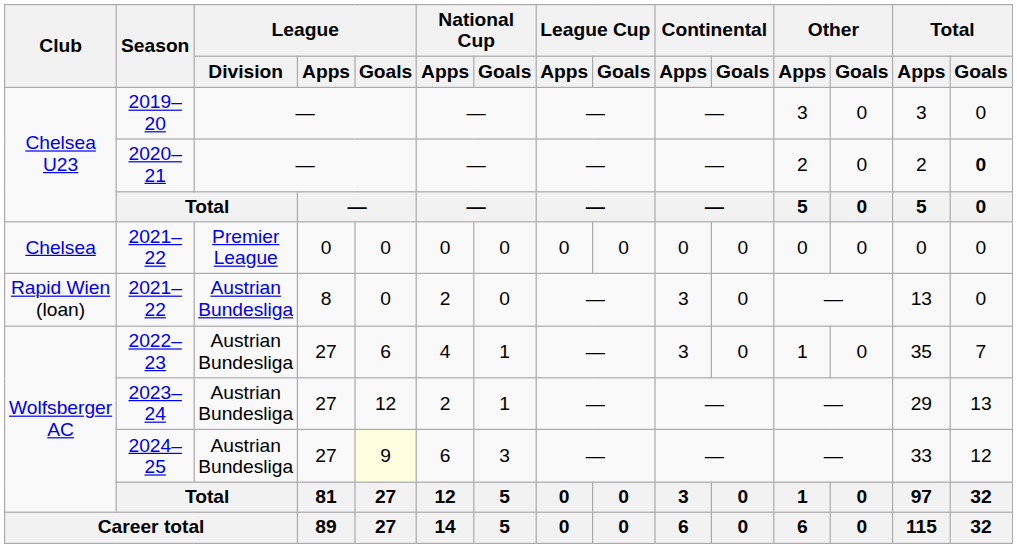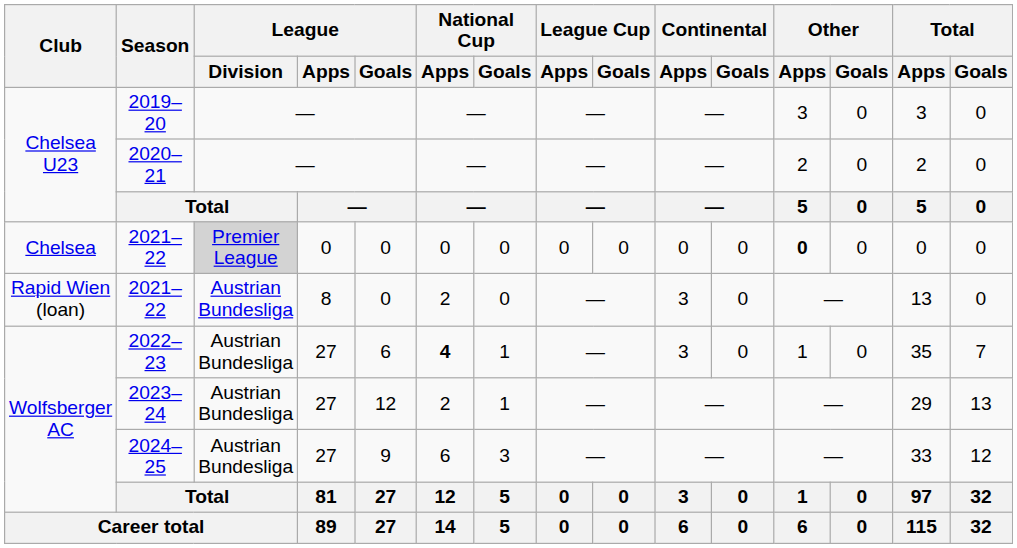(981, 165) bold -> (981, 165) normal
(246, 247) no background -> (246, 247) lightgrey background
(802, 247) normal -> (802, 247) bold
(445, 351) normal -> (445, 351) bold
(386, 455) lightyellow background -> (386, 455) no background
